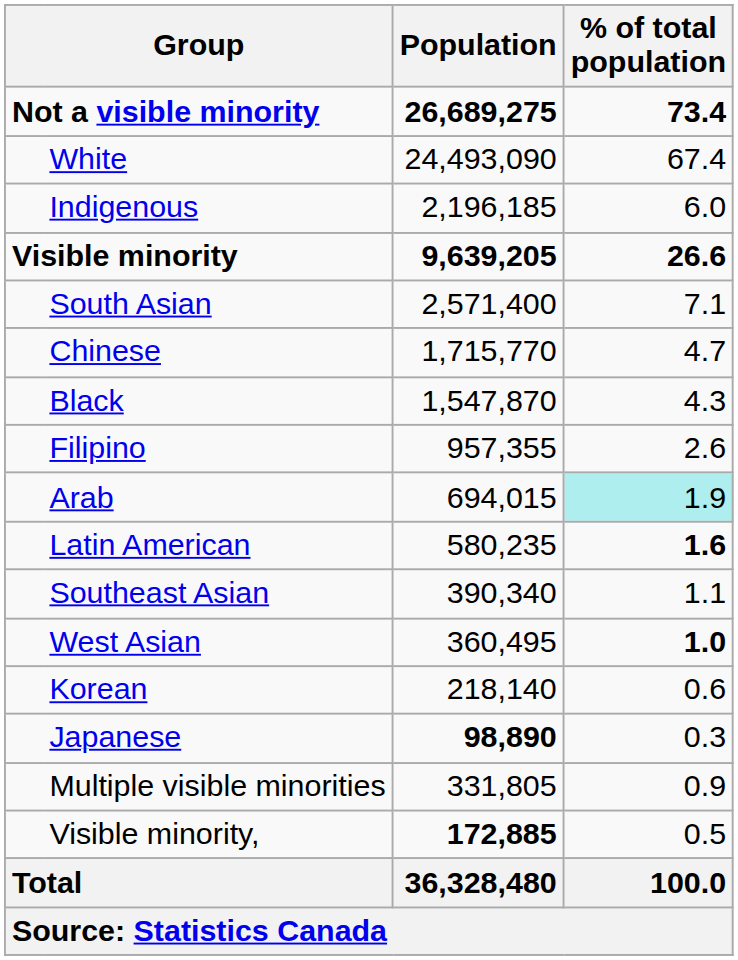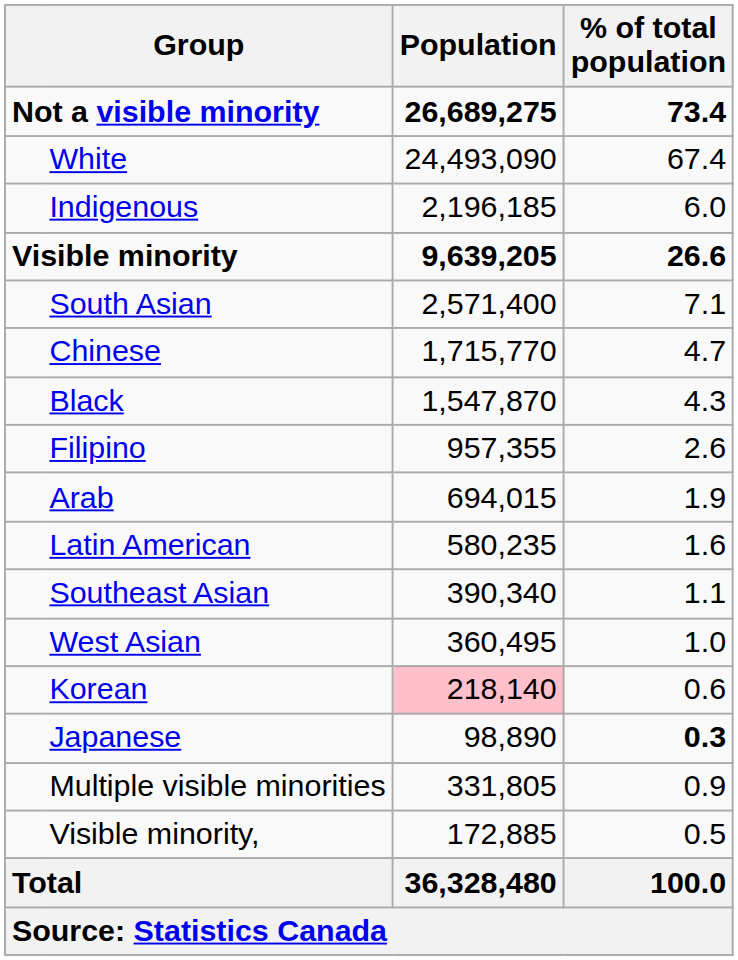(705, 496) paleturquoise background -> (705, 496) no background
(705, 544) bold -> (705, 544) normal
(705, 641) bold -> (705, 641) normal
(502, 689) no background -> (502, 689) pink background
(510, 737) bold -> (510, 737) normal
(705, 737) normal -> (705, 737) bold
(502, 834) bold -> (502, 834) normal
